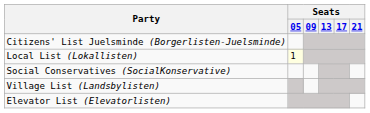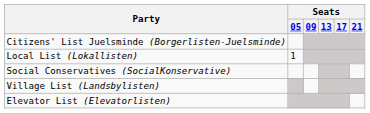(293, 56) lightyellow background -> (293, 56) no background
